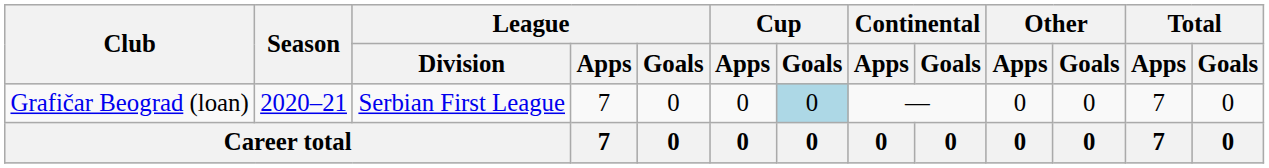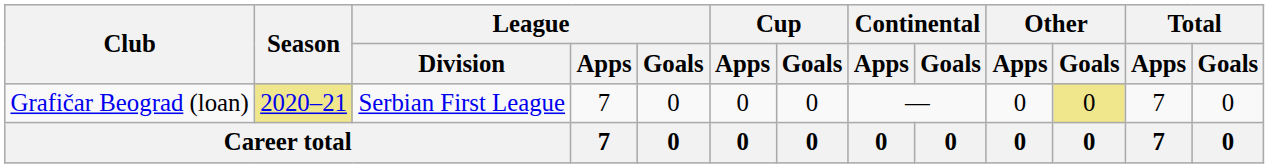(304, 102) no background -> (304, 102) khaki background
(812, 102) lightblue background -> (812, 102) no background
(1089, 102) no background -> (1089, 102) khaki background
